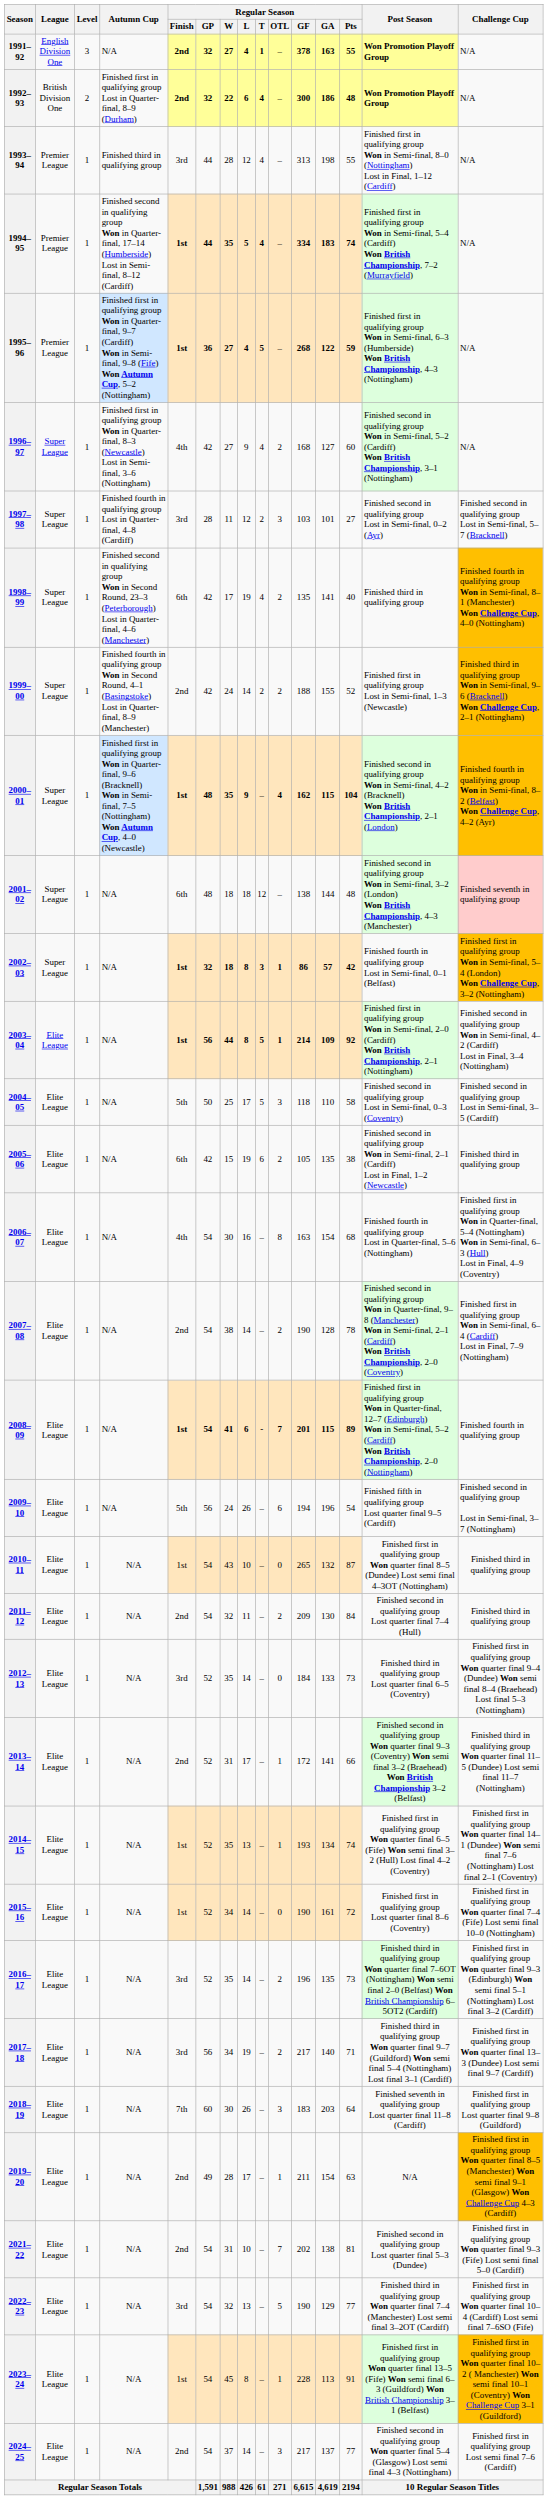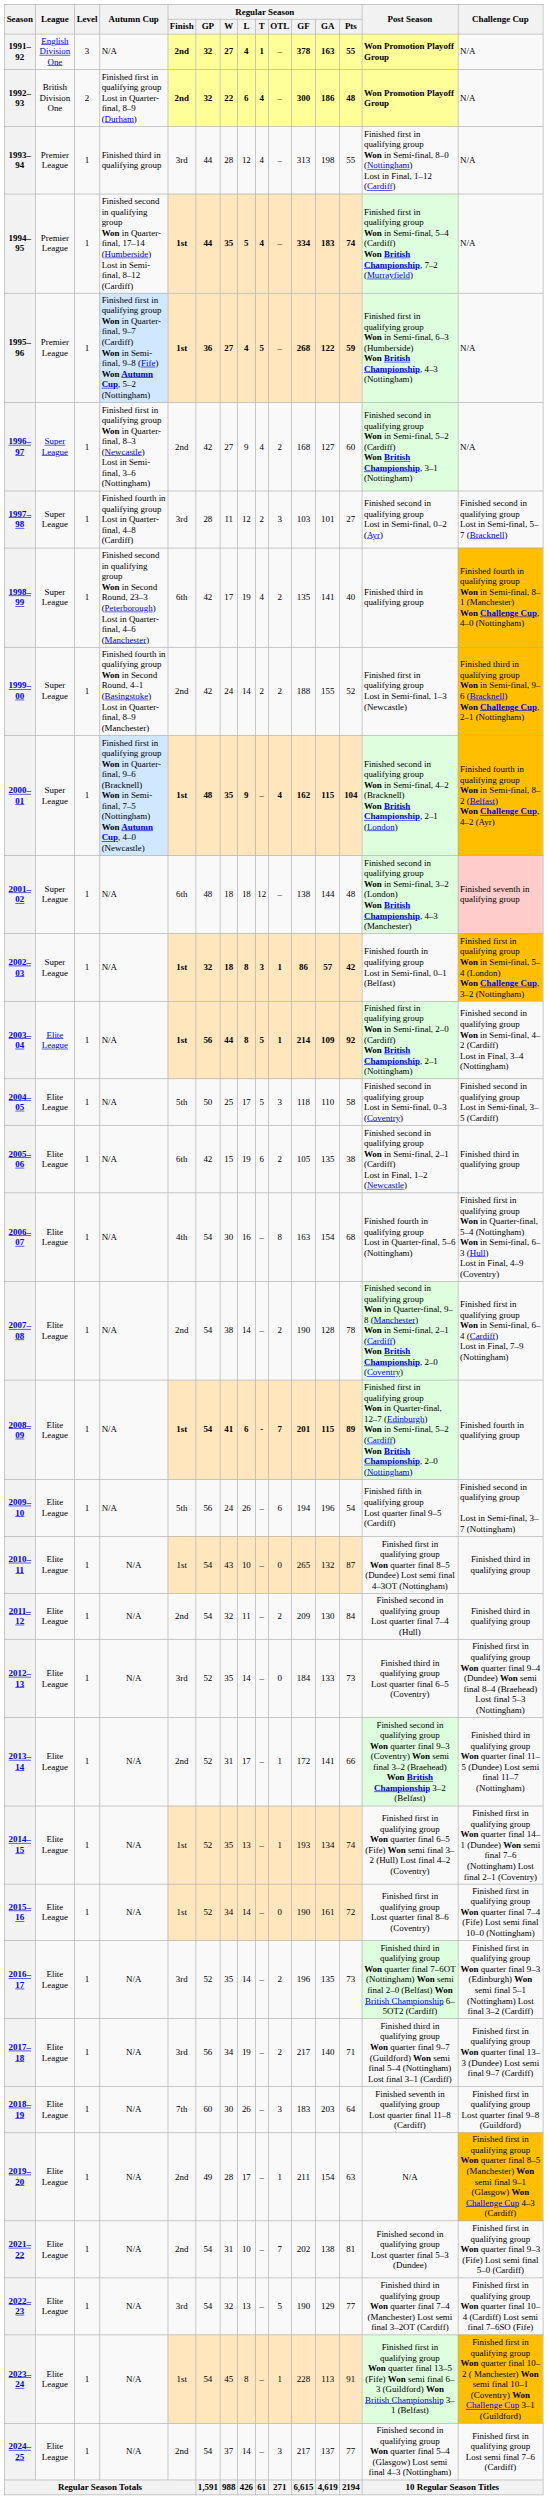(182, 447) 4th -> (182, 447) 2nd
